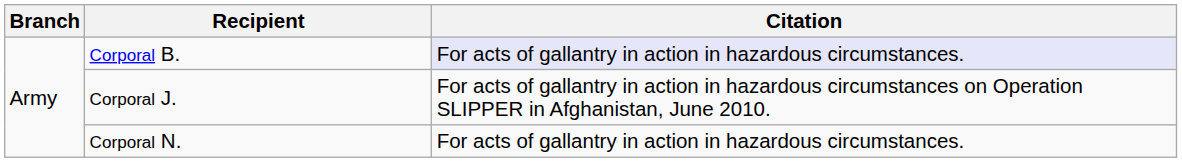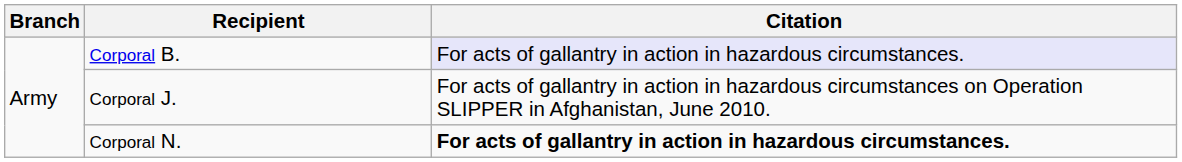(700, 142) normal -> (723, 142) bold
